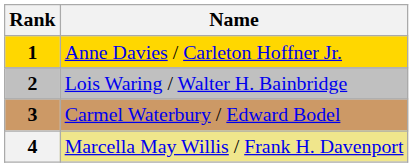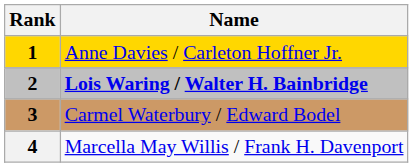(206, 83) normal -> (216, 83) bold
(234, 146) khaki background -> (234, 146) no background
